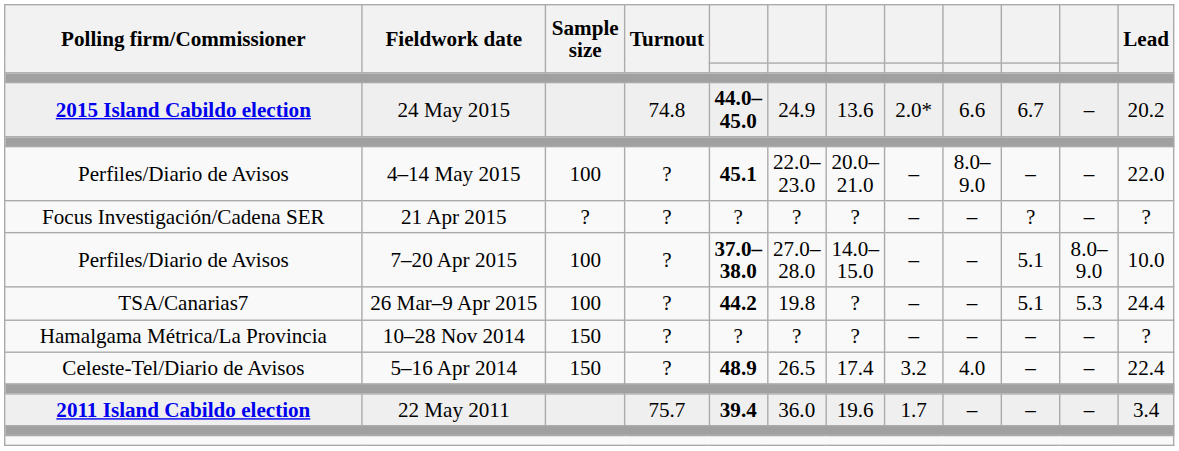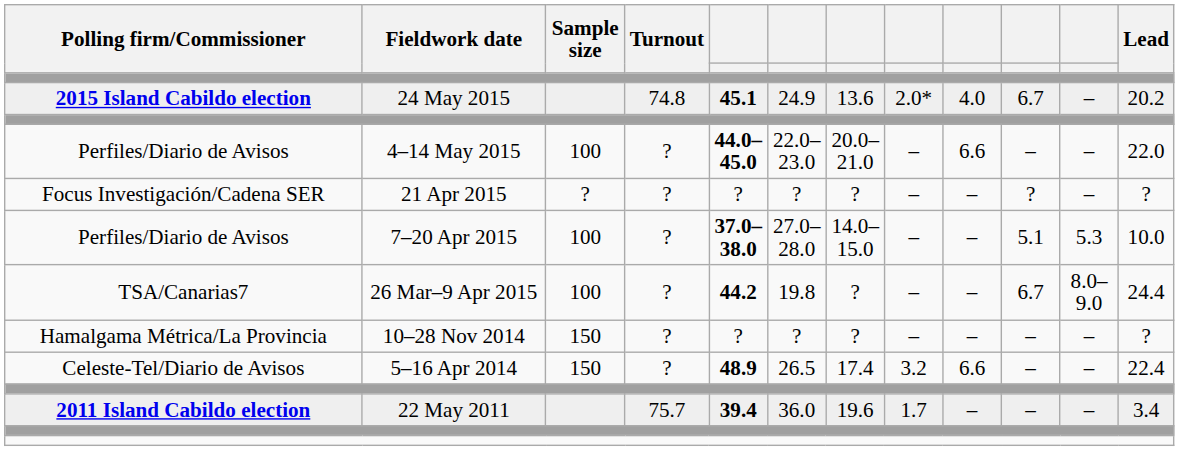(738, 109) 44.0– 45.0 -> (738, 98) 45.1
(972, 109) 6.6 -> (972, 98) 4.0
(738, 173) 45.1 -> (738, 151) 44.0– 45.0
(972, 173) 8.0– 9.0 -> (972, 151) 6.6
(1089, 260) 8.0– 9.0 -> (1089, 238) 5.3
(1031, 303) 5.1 -> (1031, 292) 6.7
(1089, 303) 5.3 -> (1089, 292) 8.0– 9.0
(972, 367) 4.0 -> (972, 367) 6.6
